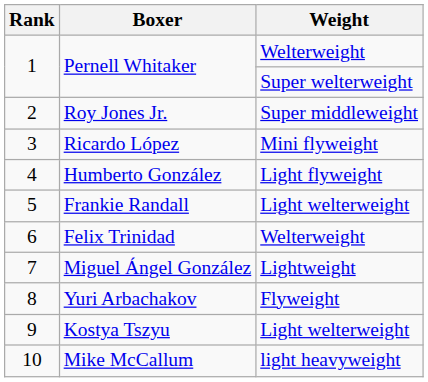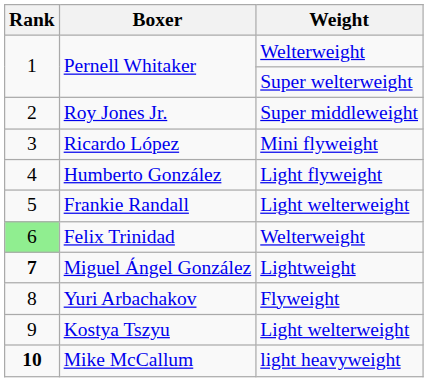(32, 236) no background -> (32, 236) lightgreen background
(32, 267) normal -> (32, 267) bold
(32, 360) normal -> (32, 360) bold
